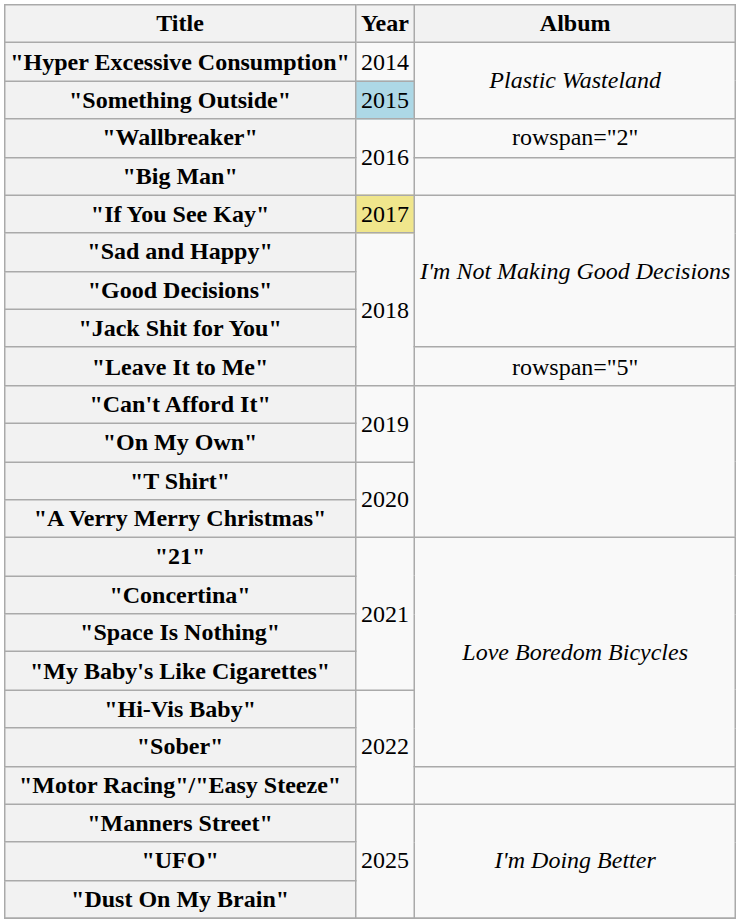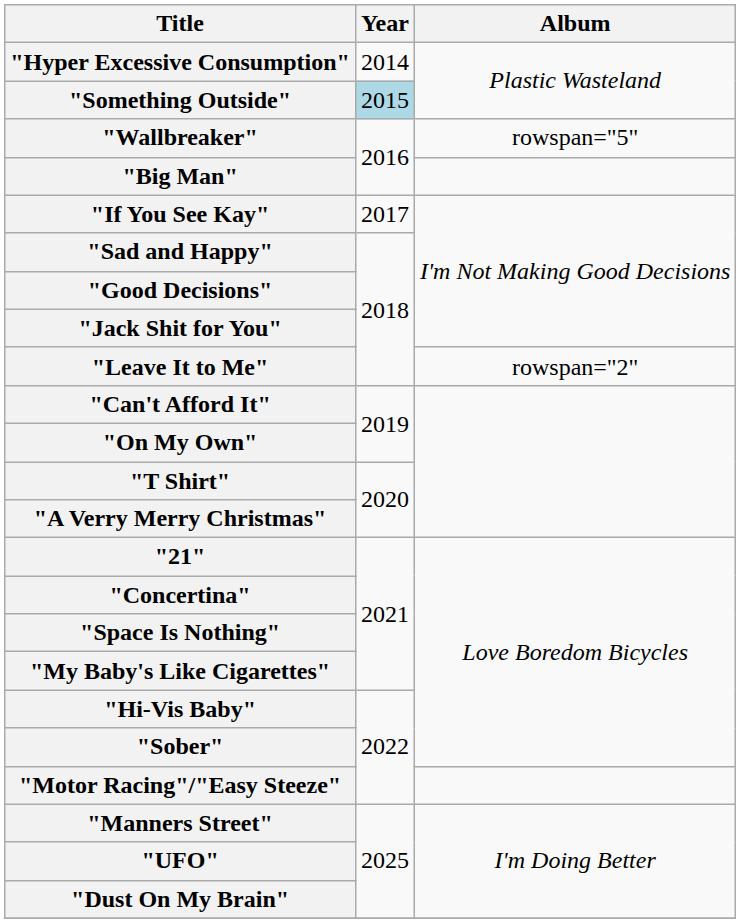(575, 137) rowspan="2" -> (575, 137) rowspan="5"
(385, 213) khaki background -> (385, 213) no background
(575, 366) rowspan="5" -> (575, 366) rowspan="2"
